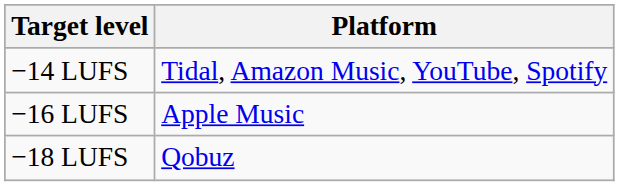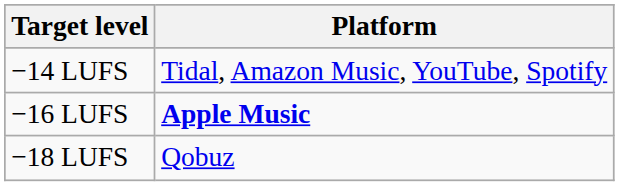(233, 113) normal -> (236, 113) bold
